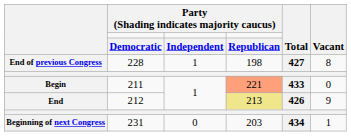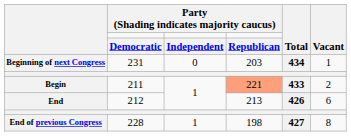rows swapped: (56, 63) <-> (56, 123)
(328, 84) 0 -> (328, 84) 2
(254, 101) khaki background -> (254, 101) no background
(328, 101) 9 -> (328, 101) 6
